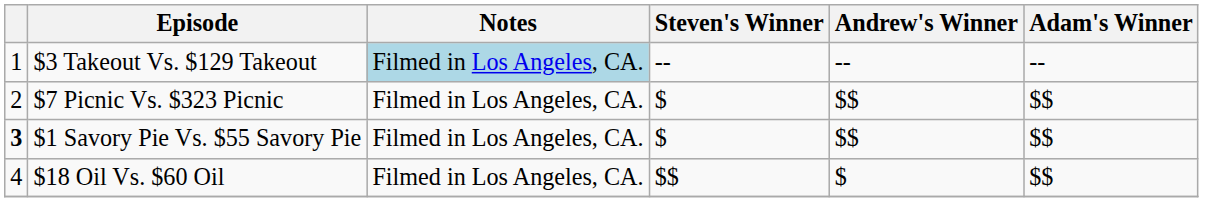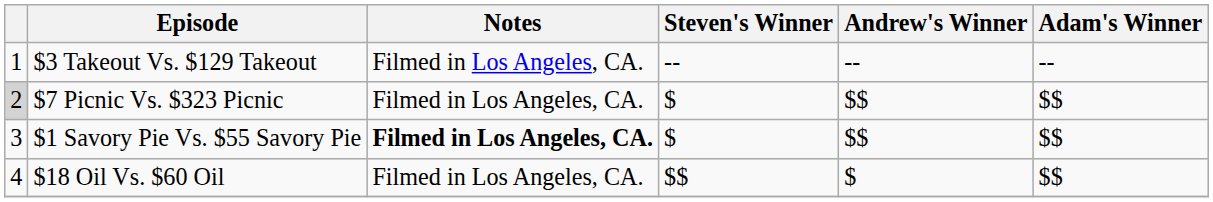(508, 61) lightblue background -> (508, 61) no background
(16, 100) no background -> (16, 100) lightgrey background
(16, 138) bold -> (16, 138) normal
(508, 138) normal -> (513, 138) bold
